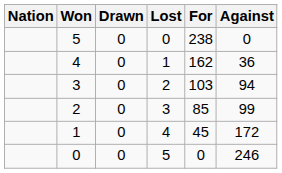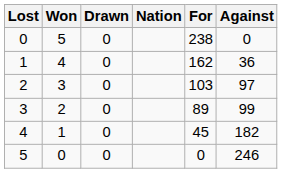columns swapped: (31, 16) <-> (166, 16)
(247, 86) 94 -> (247, 86) 97
(201, 109) 85 -> (201, 109) 89
(247, 132) 172 -> (247, 132) 182
